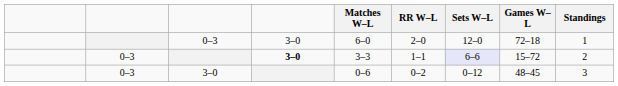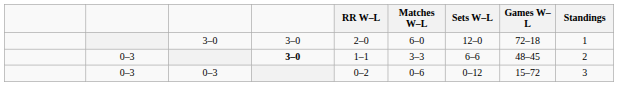columns swapped: (418, 18) <-> (363, 18)
(210, 41) 0–3 -> (210, 41) 3–0
(472, 57) lavender background -> (472, 57) no background
(528, 57) 15–72 -> (528, 57) 48–45
(210, 73) 3–0 -> (210, 73) 0–3
(528, 73) 48–45 -> (528, 73) 15–72
